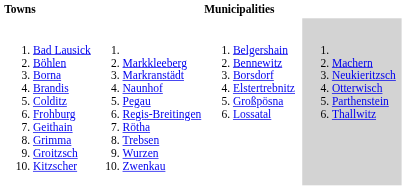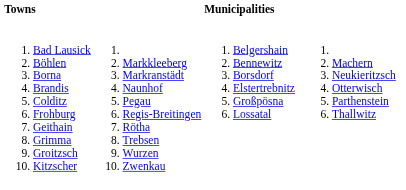(352, 82) lightgrey background -> (352, 82) no background
